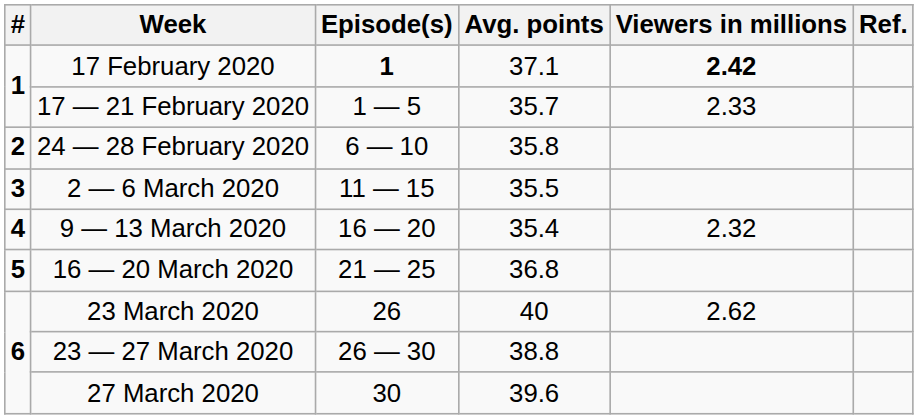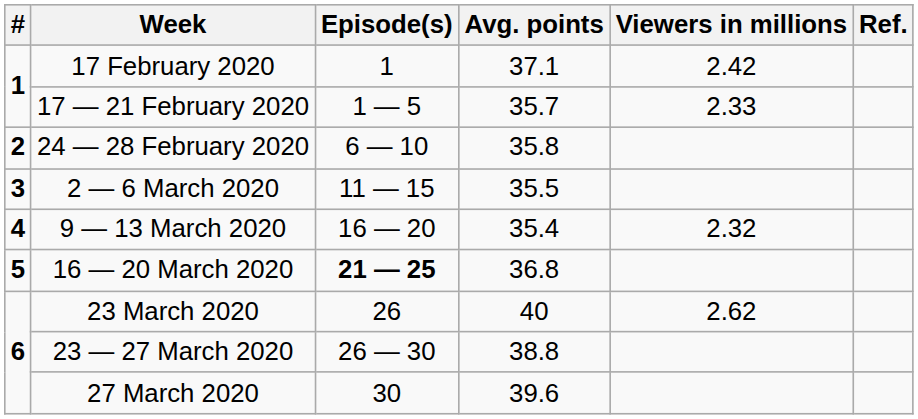(387, 65) bold -> (387, 65) normal
(731, 65) bold -> (731, 65) normal
(387, 270) normal -> (387, 270) bold
